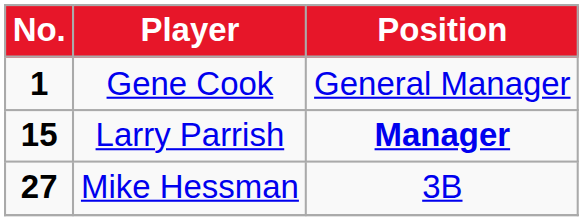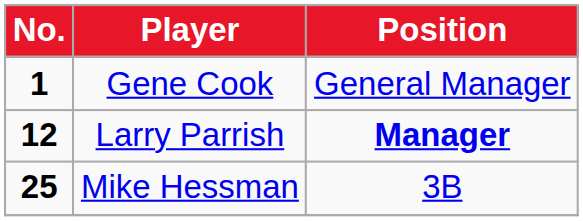(39, 135) 15 -> (39, 135) 12
(39, 187) 27 -> (39, 187) 25
